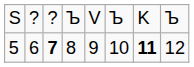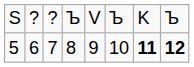(53, 47) bold -> (53, 47) normal
(175, 47) normal -> (175, 47) bold
